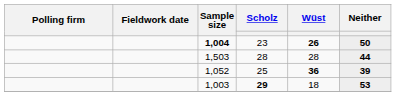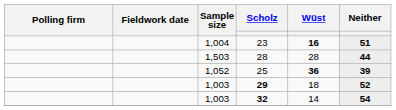(217, 43) bold -> (217, 43) normal
(314, 43) 26 -> (314, 43) 16
(365, 43) 50 -> (365, 43) 51
(365, 85) 53 -> (365, 85) 52
+ row: (262, 99)
